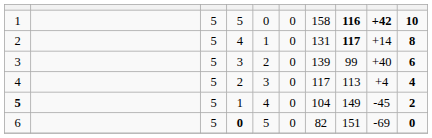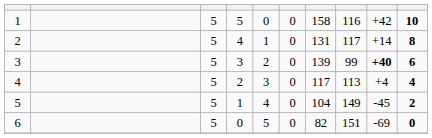(351, 20) bold -> (351, 20) normal
(382, 20) bold -> (382, 20) normal
(351, 41) bold -> (351, 41) normal
(382, 61) normal -> (382, 61) bold
(18, 102) bold -> (18, 102) normal
(240, 123) bold -> (240, 123) normal
